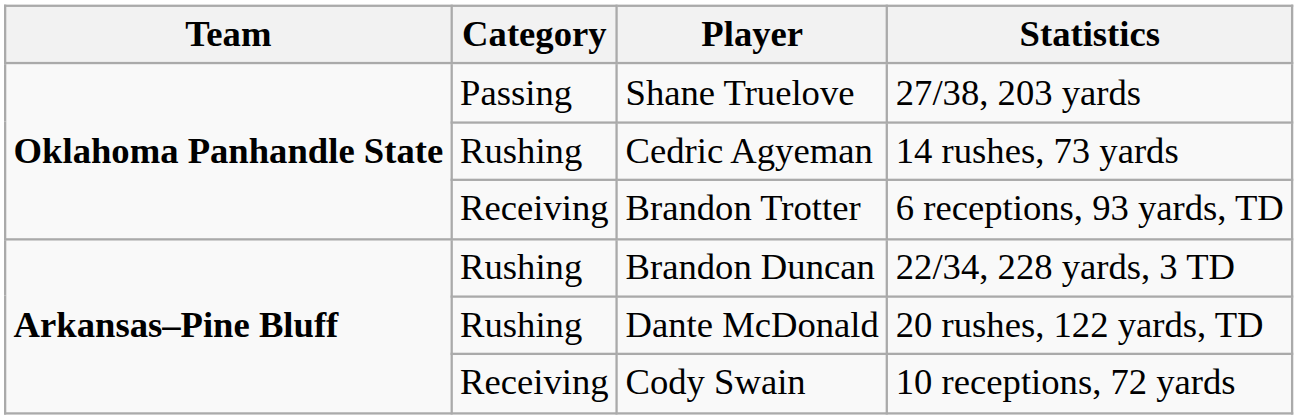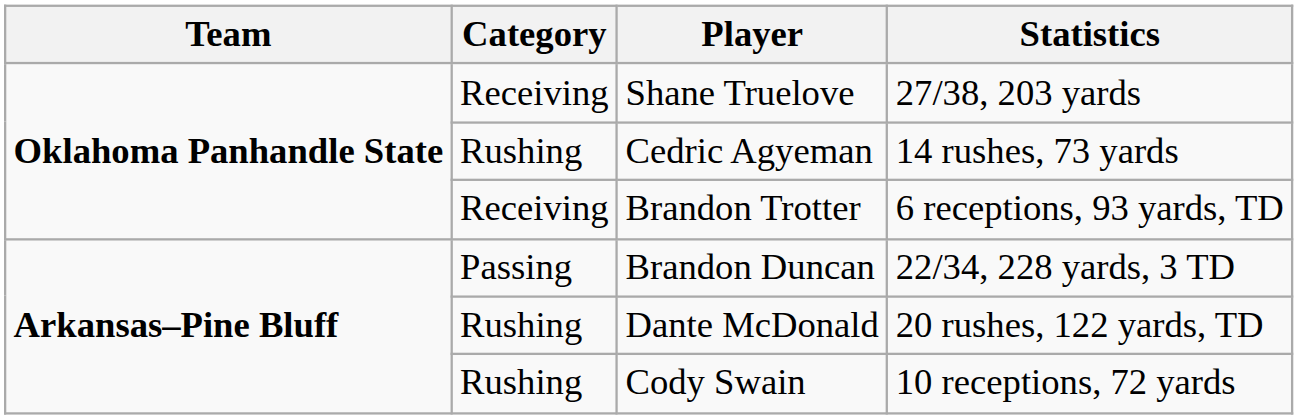(516, 92) Passing -> (534, 92) Receiving
(521, 266) Rushing -> (516, 266) Passing
(534, 382) Receiving -> (521, 382) Rushing
